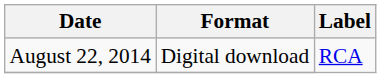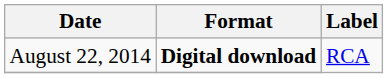(235, 55) normal -> (238, 55) bold
